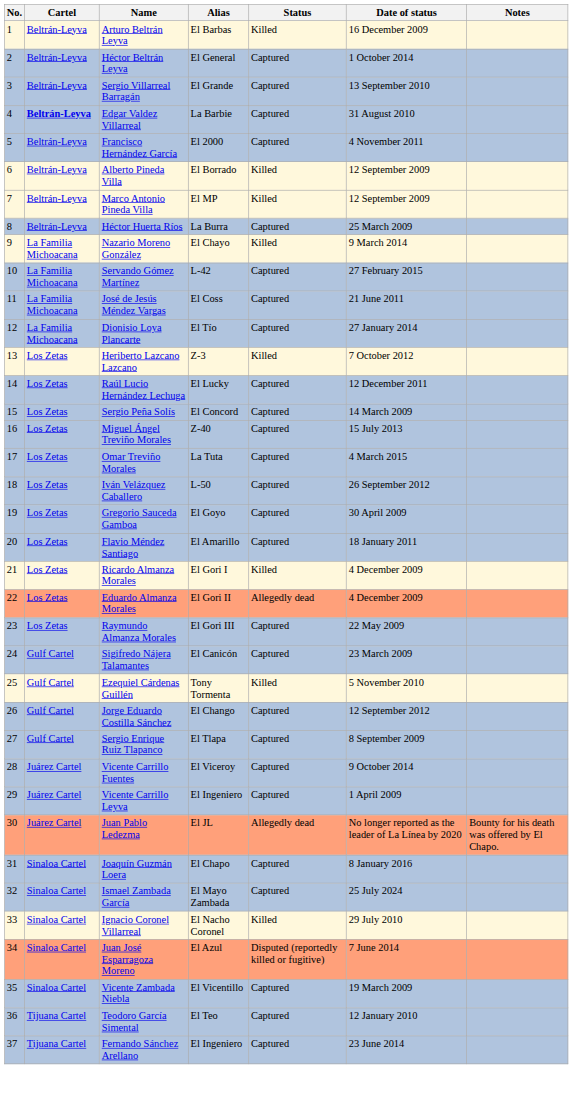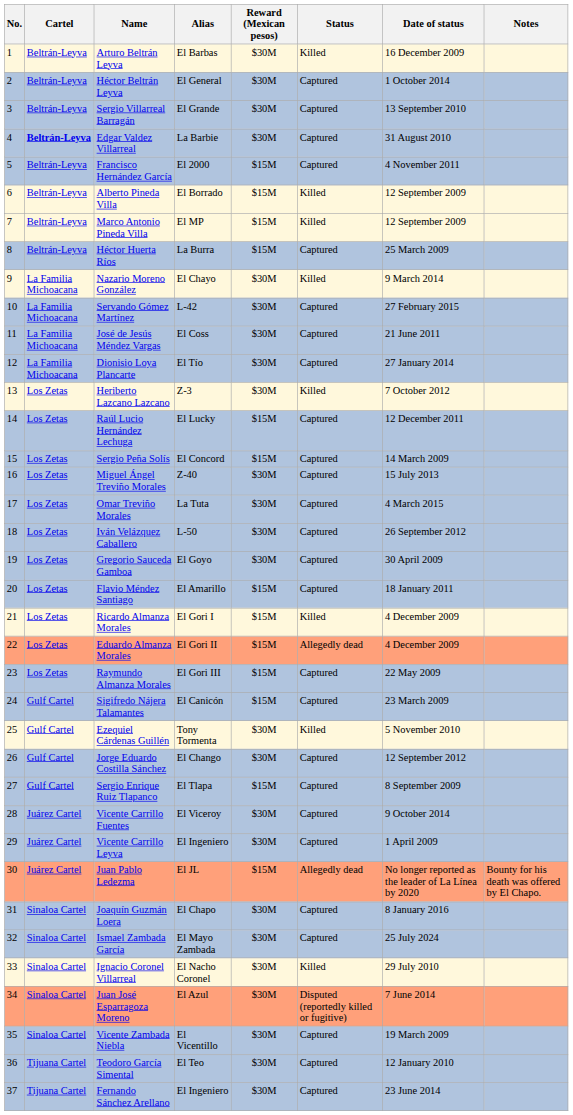+ column: (264, 24)
